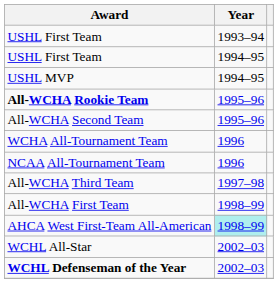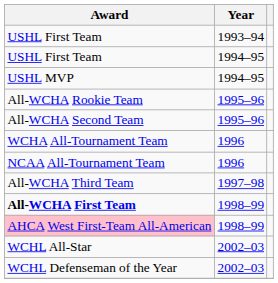(78, 99) bold -> (75, 99) normal
(68, 204) normal -> (72, 204) bold
(109, 225) no background -> (109, 225) pink background
(241, 225) paleturquoise background -> (241, 225) no background
(97, 267) bold -> (92, 267) normal
